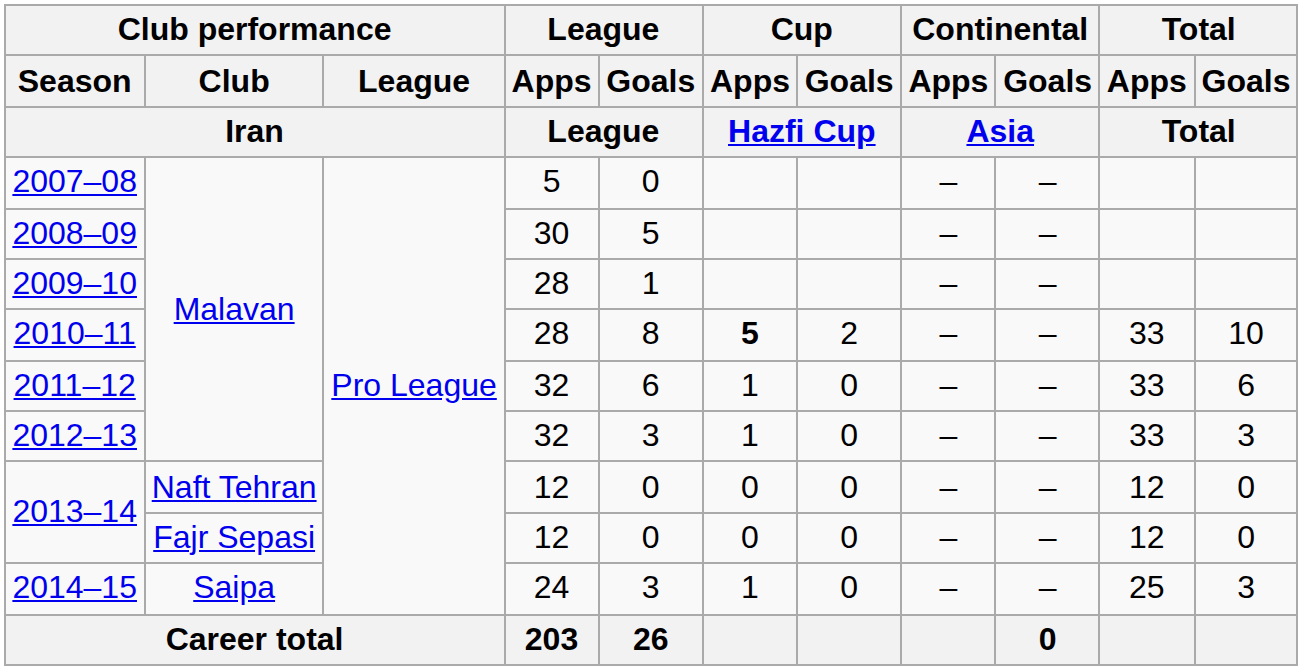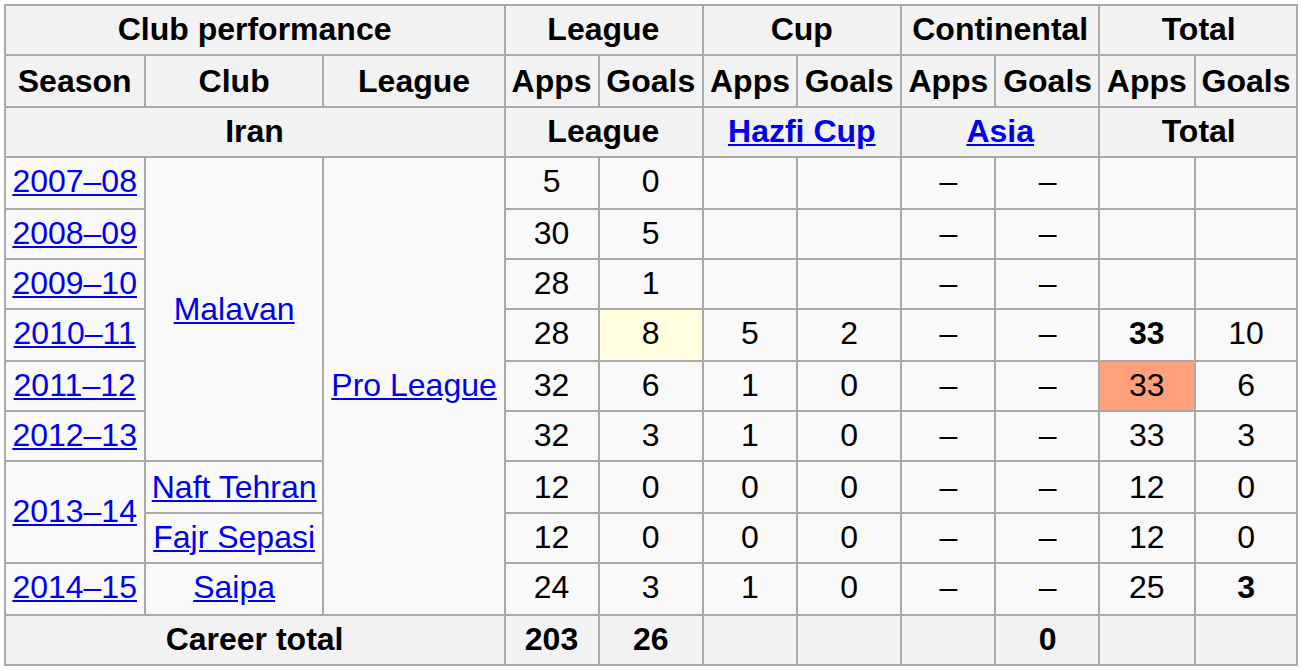(651, 334) no background -> (651, 334) lightyellow background
(750, 334) bold -> (750, 334) normal
(1147, 334) normal -> (1147, 334) bold
(1147, 385) no background -> (1147, 385) lightsalmon background
(1246, 588) normal -> (1246, 588) bold
